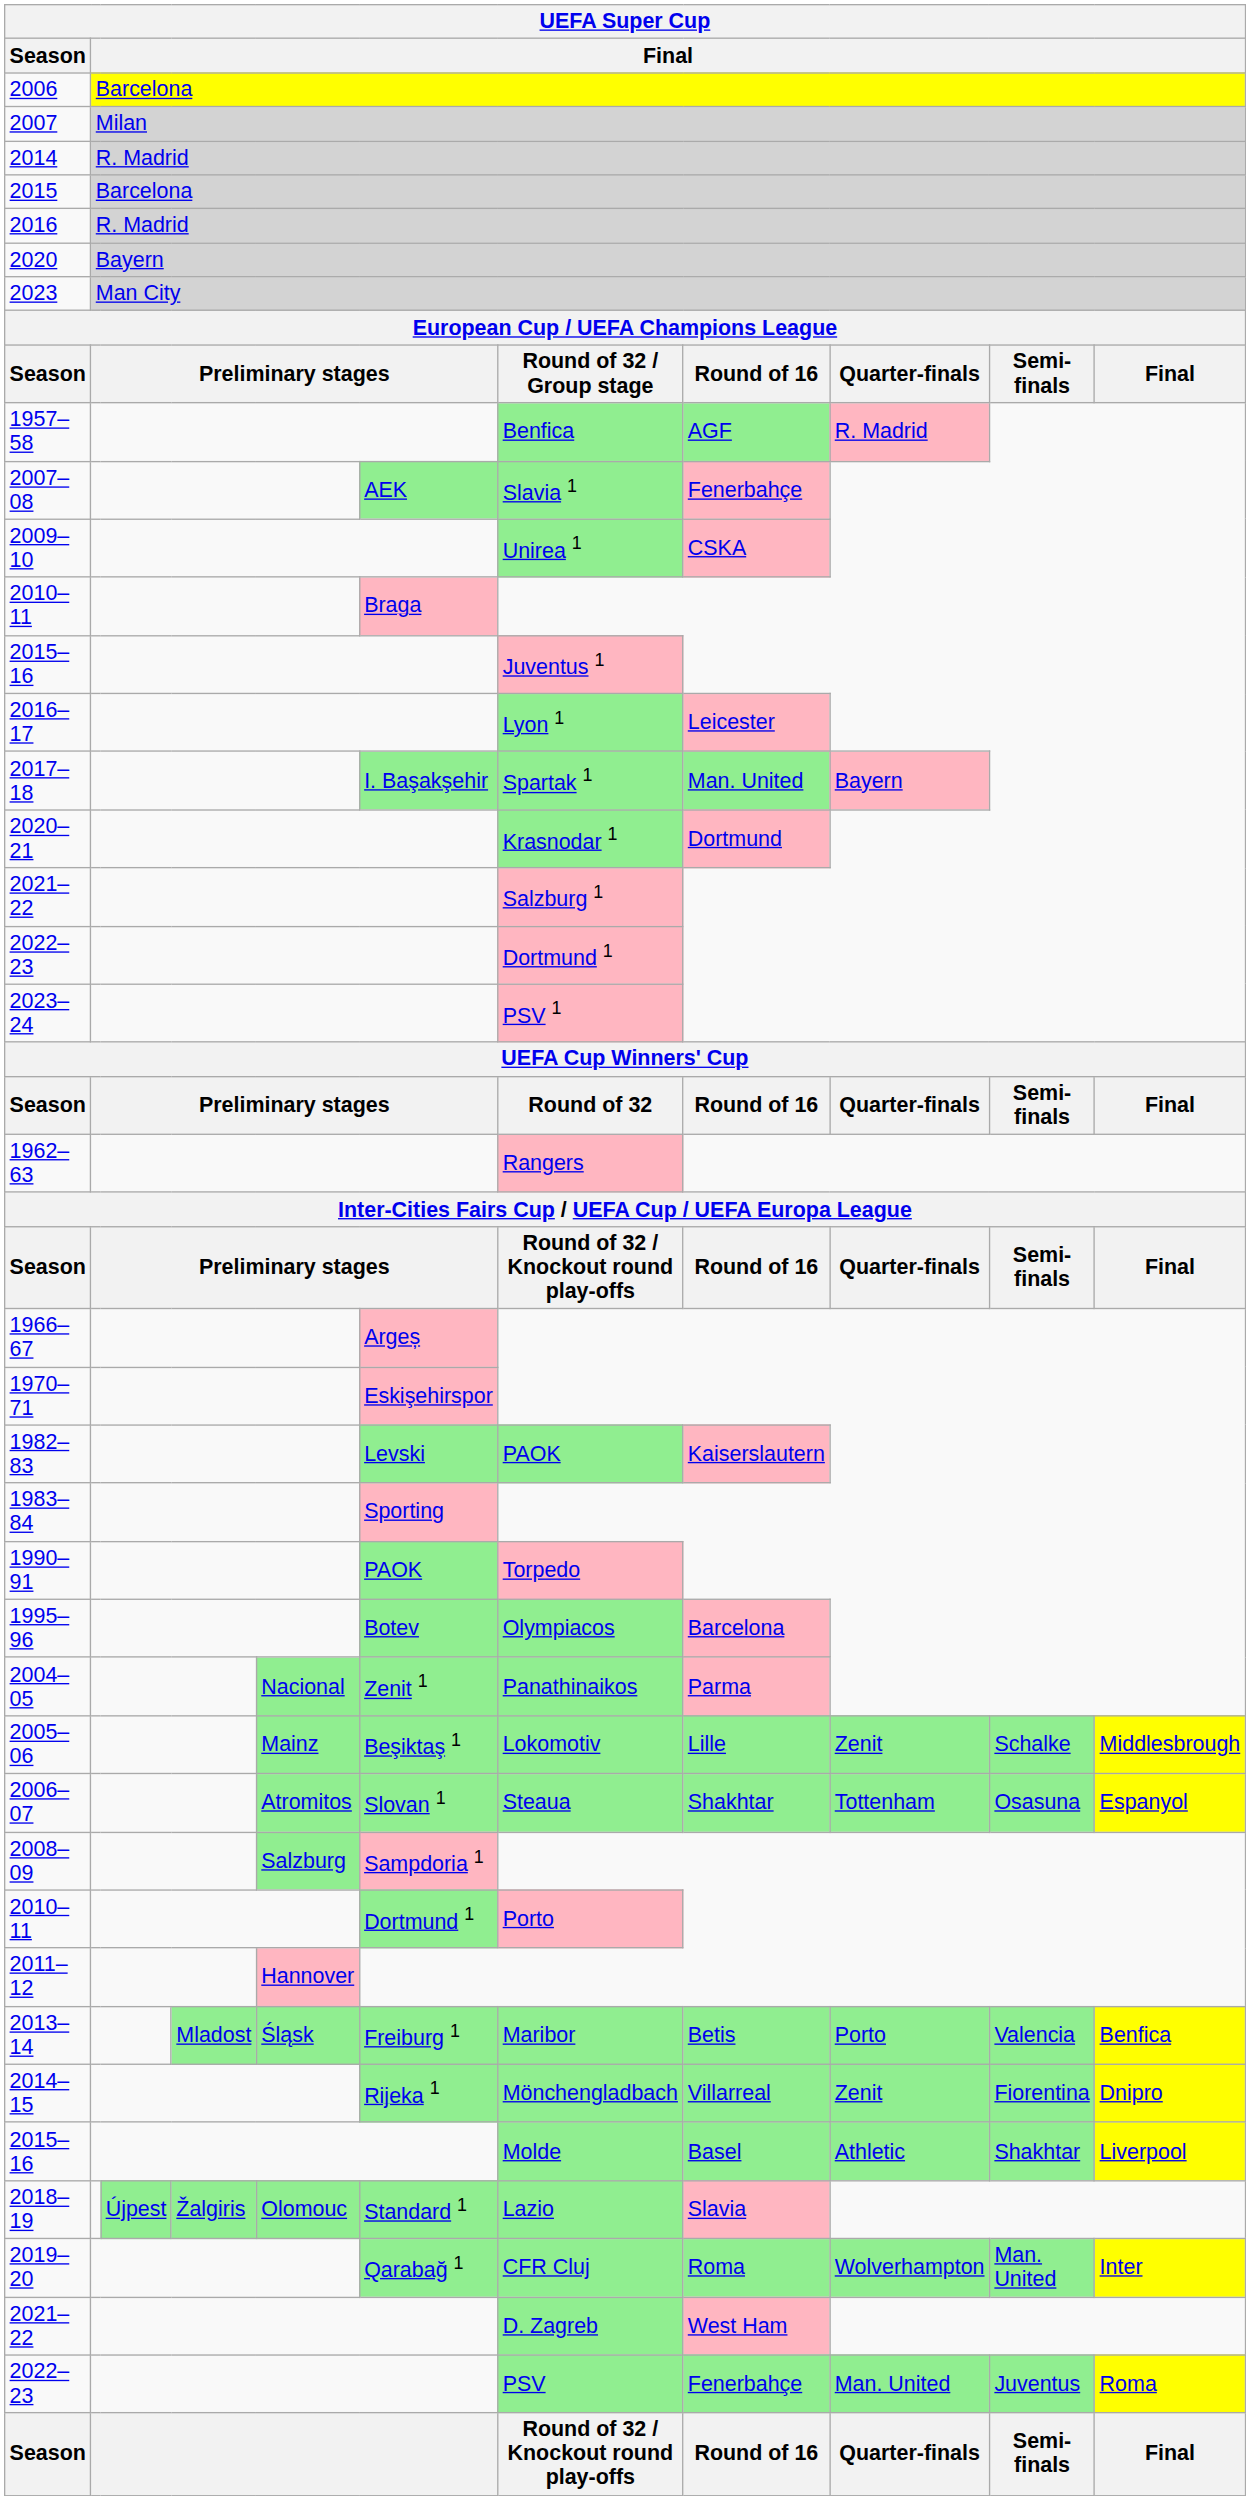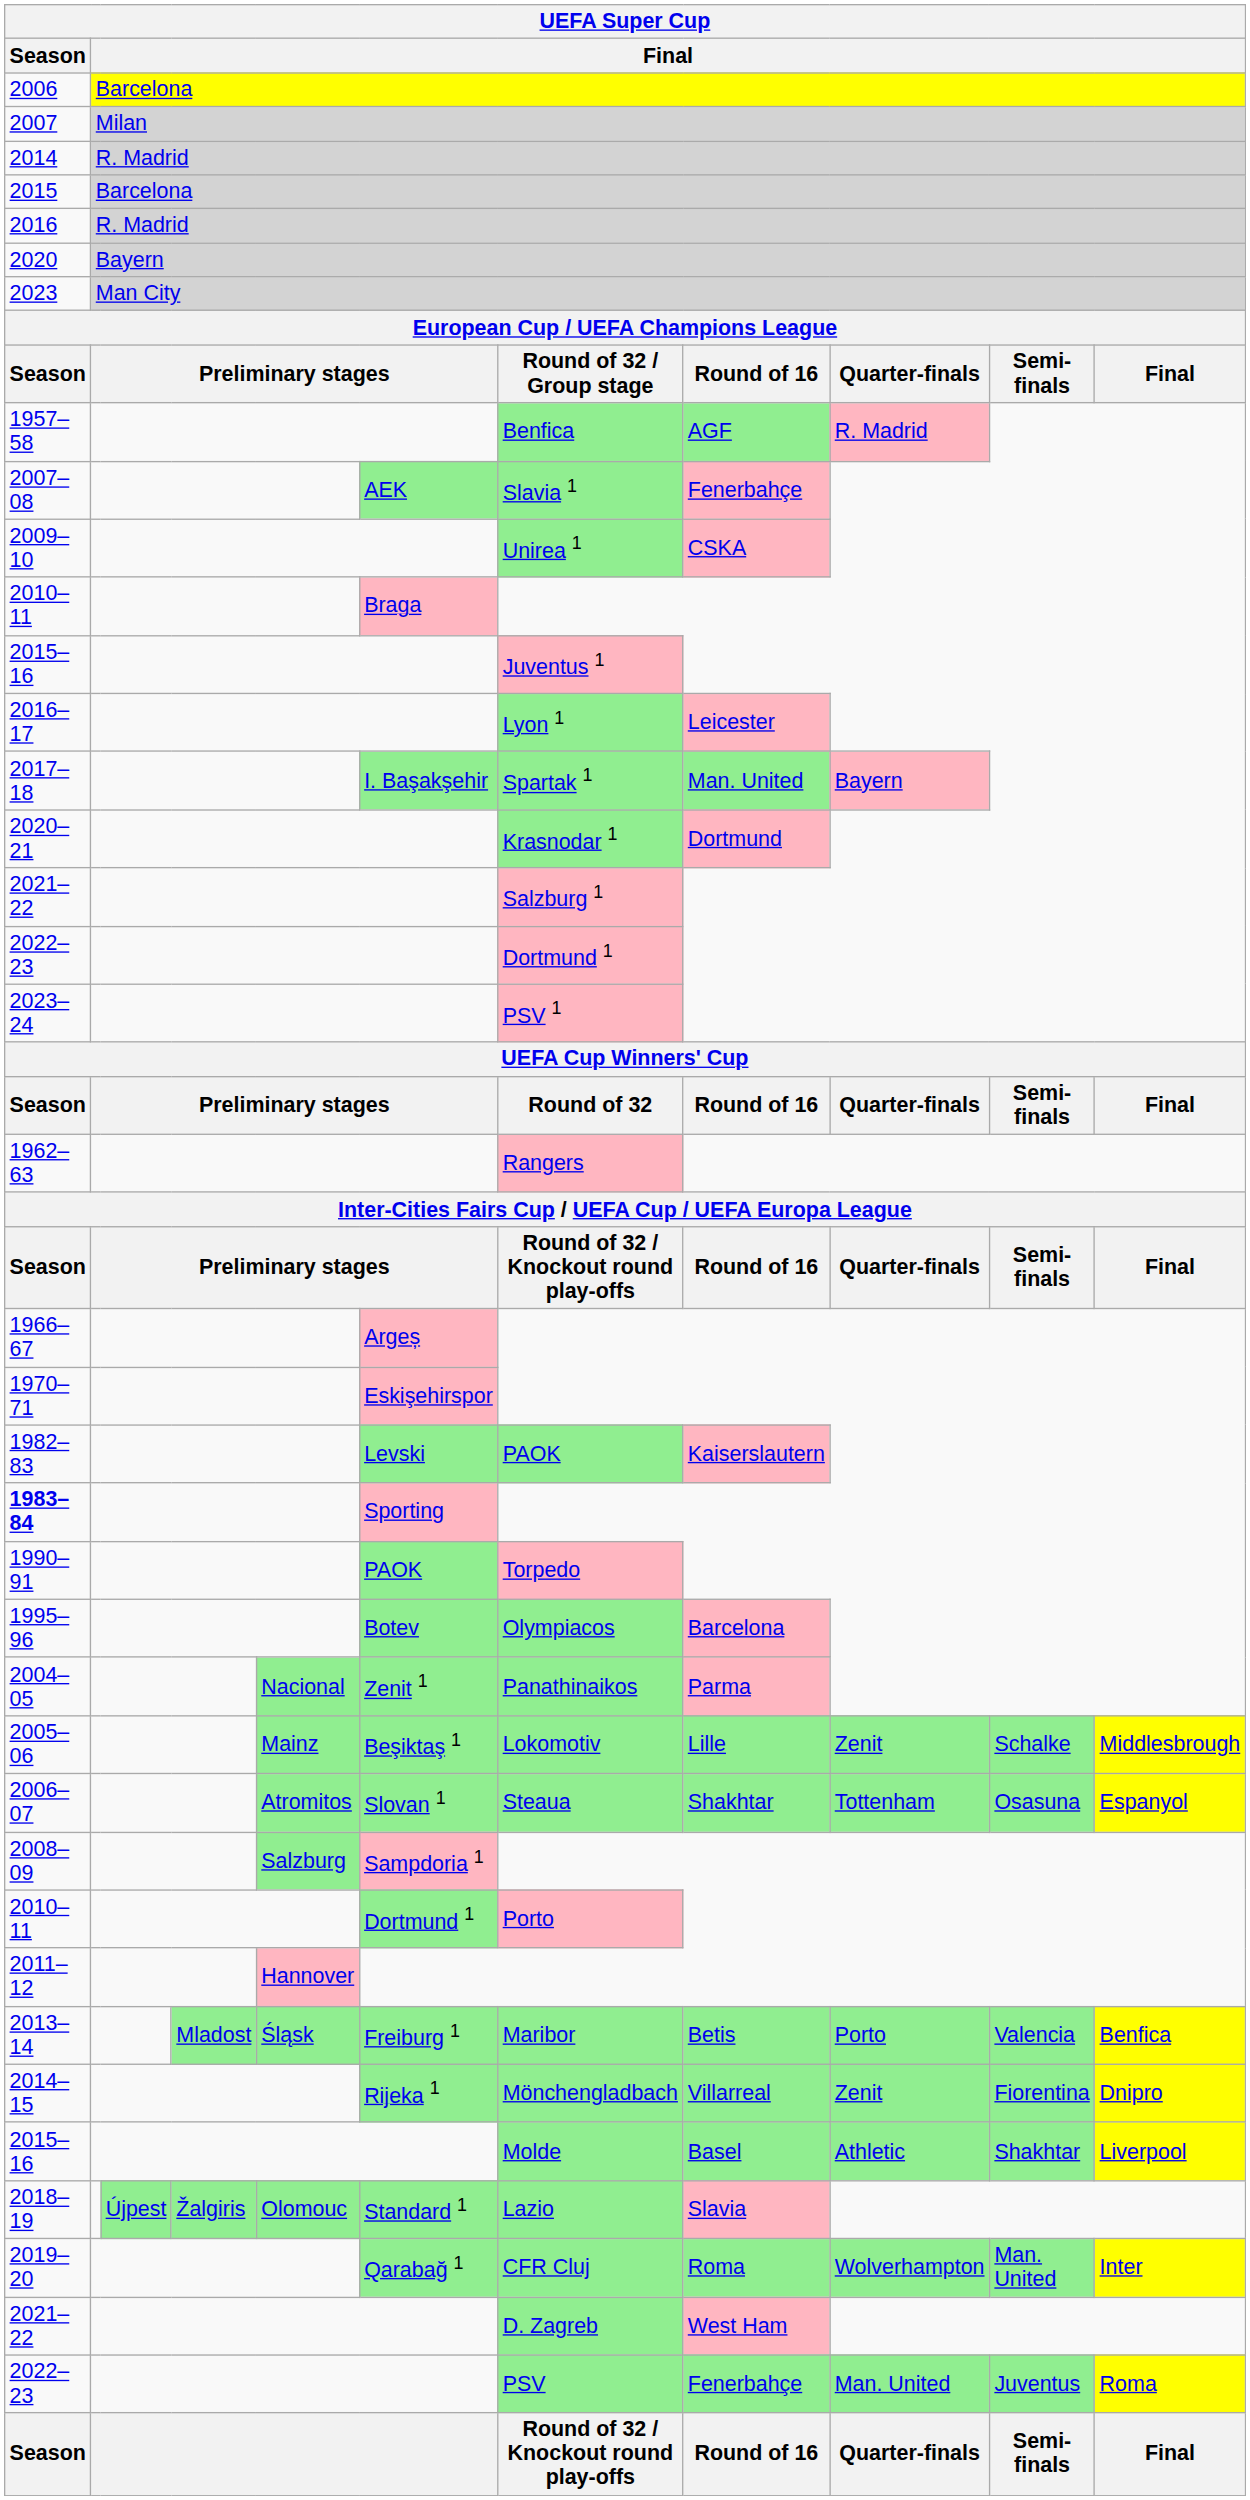(39, 1511) normal -> (39, 1511) bold
